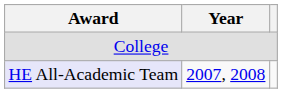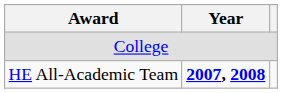(93, 74) lavender background -> (93, 74) no background
(226, 74) normal -> (226, 74) bold
